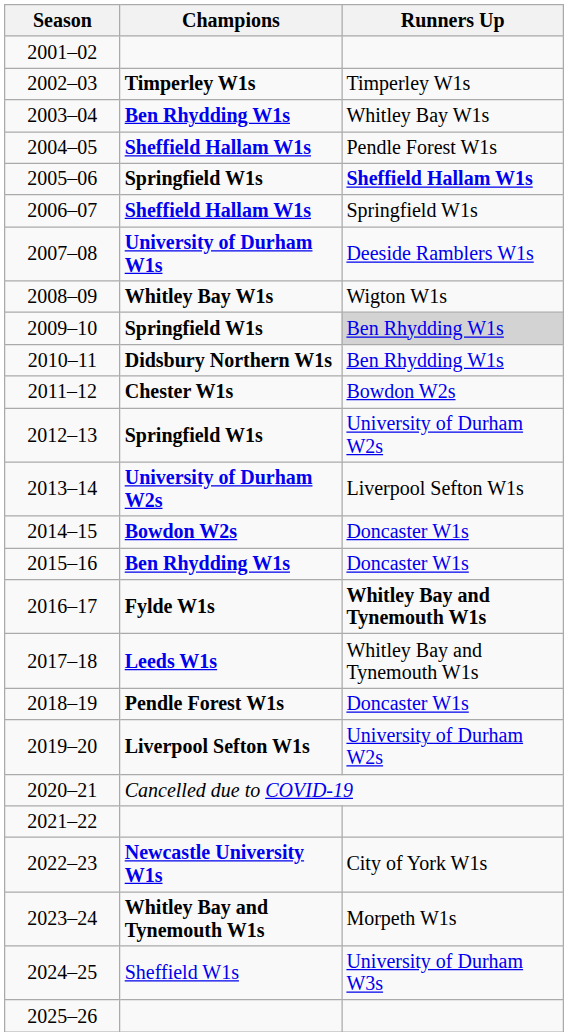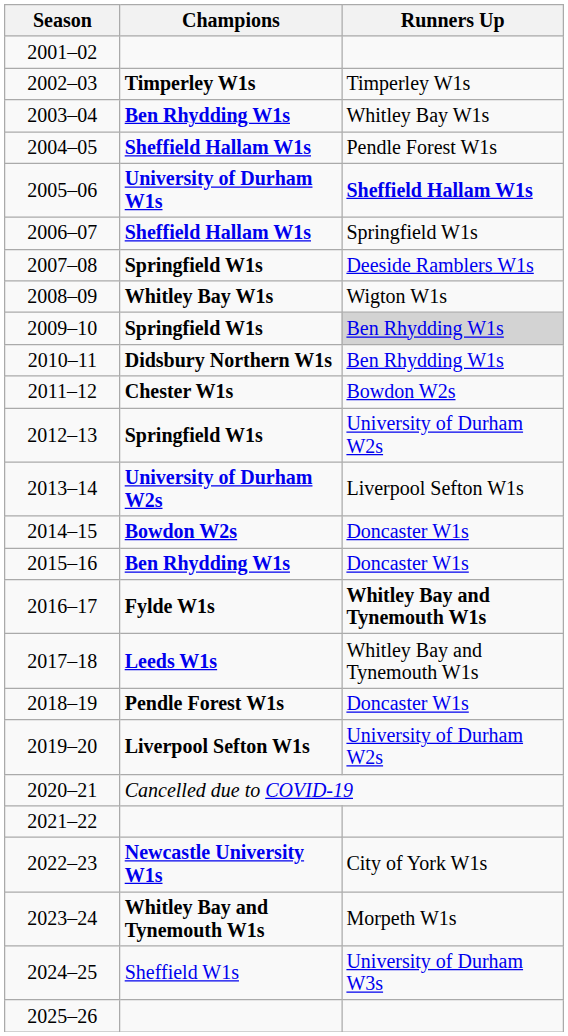(194, 178) Springfield W1s -> (219, 190) University of Durham W1s
(219, 253) University of Durham W1s -> (194, 264) Springfield W1s
